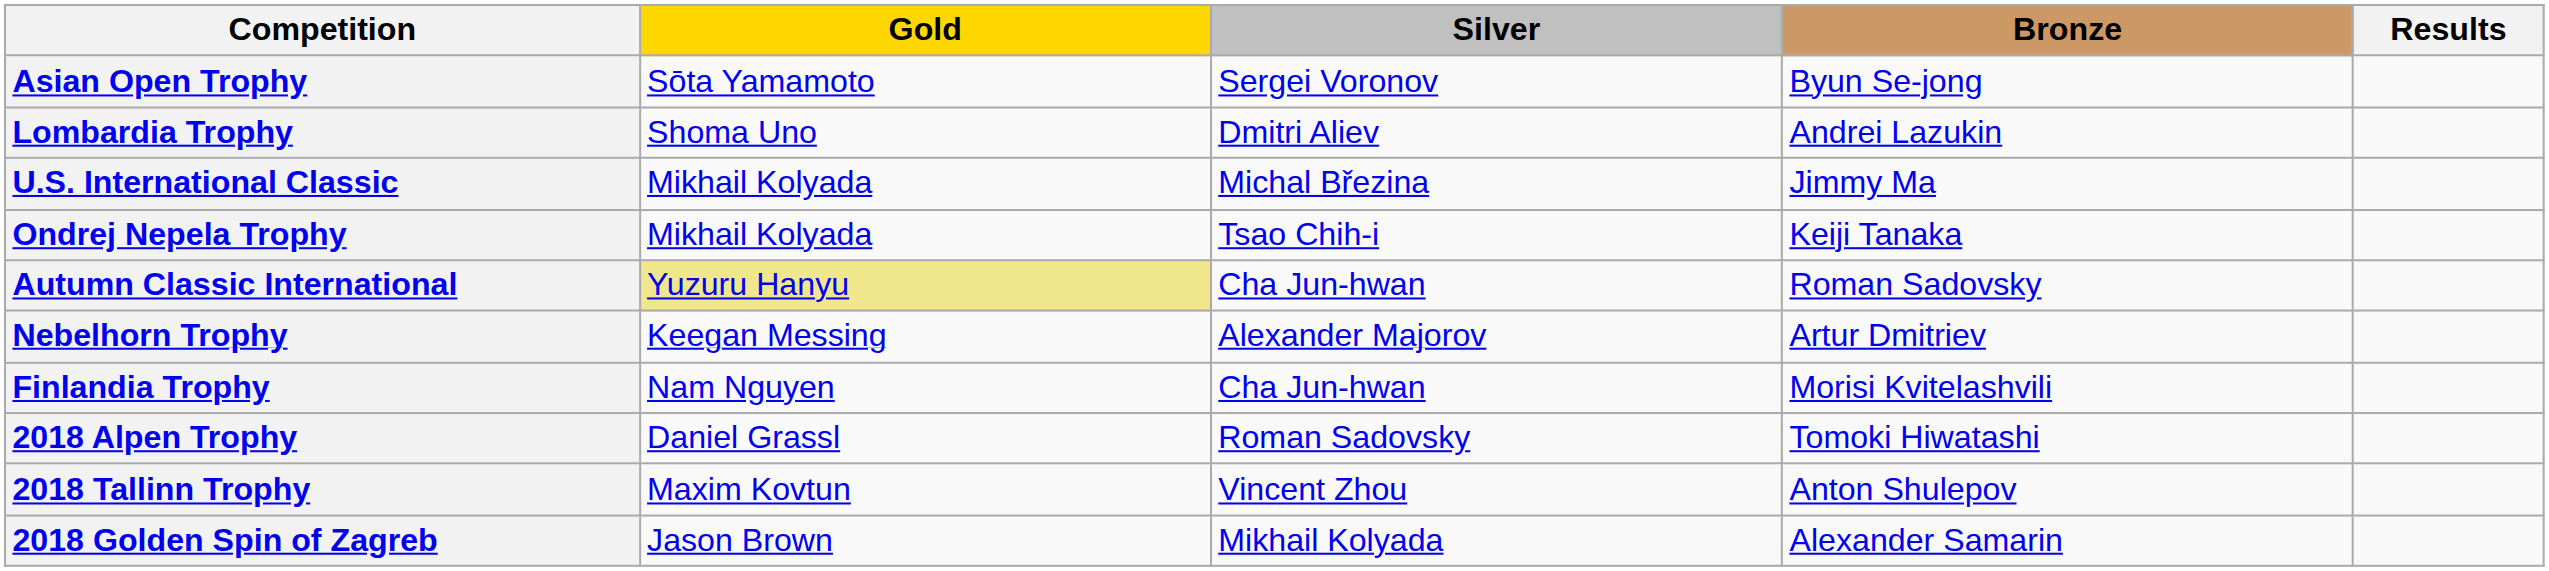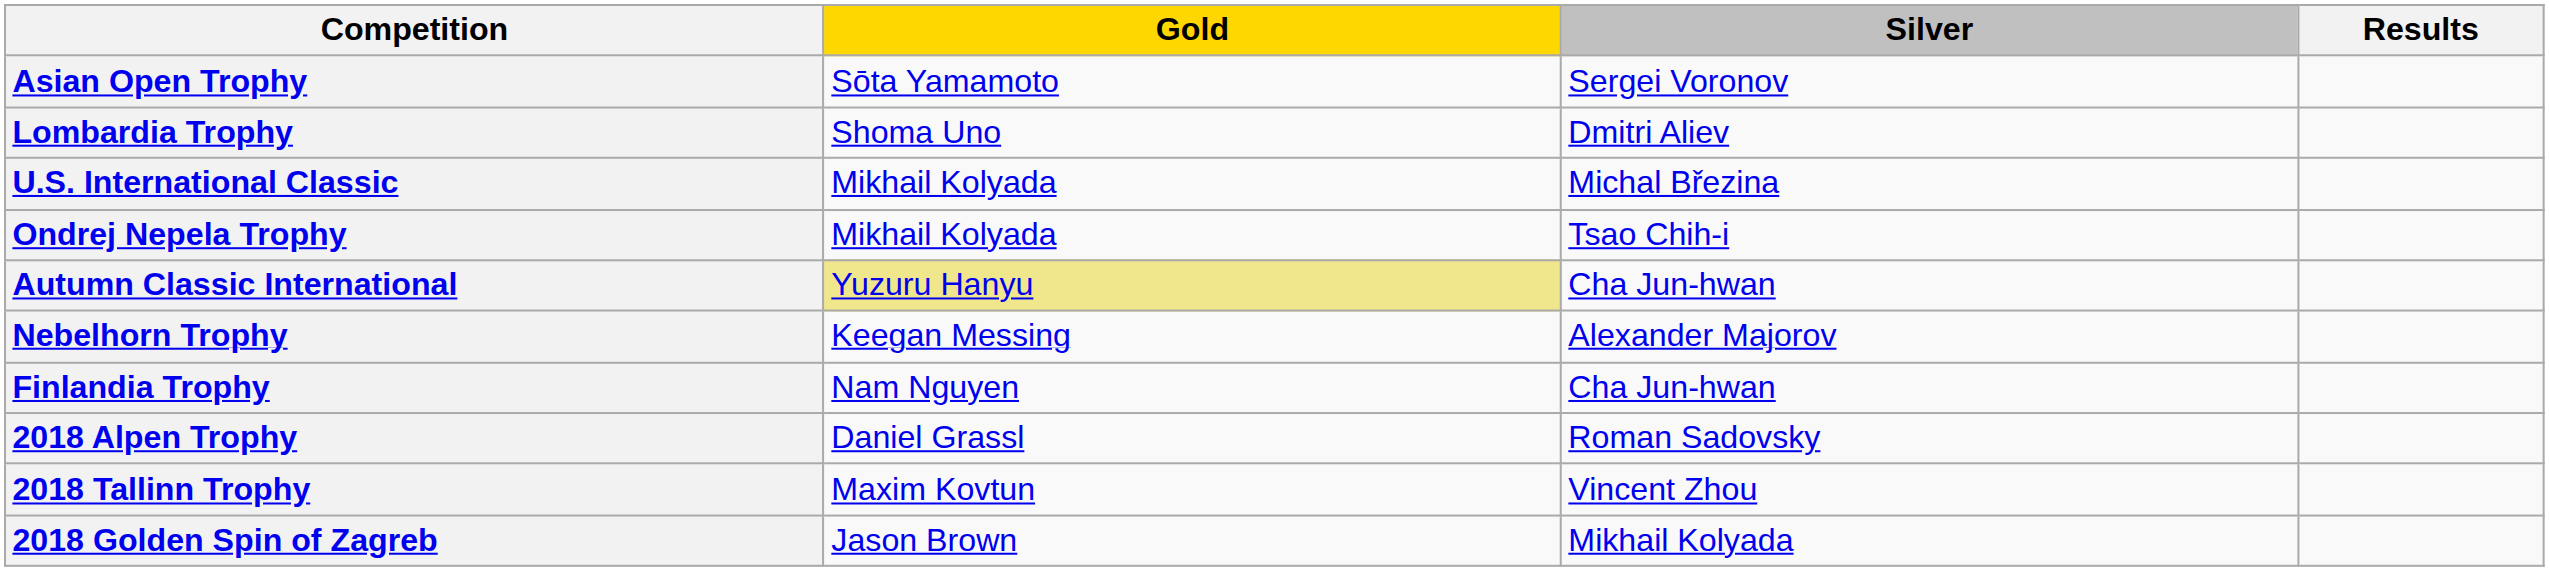- column: (2068, 30)
